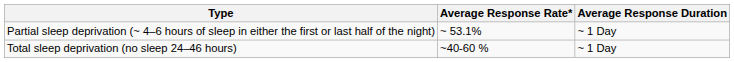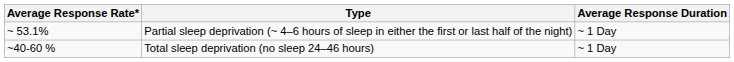columns swapped: (221, 13) <-> (506, 13)
